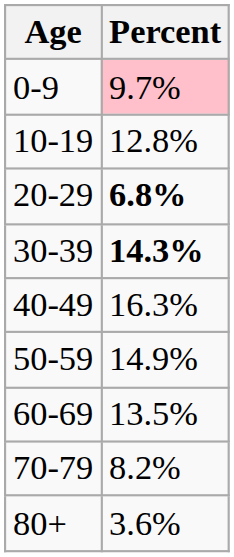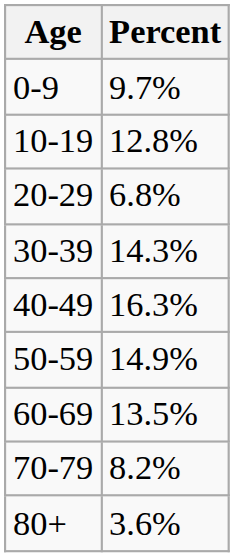(145, 86) pink background -> (145, 86) no background
(148, 195) bold -> (145, 195) normal
(156, 250) bold -> (154, 250) normal
